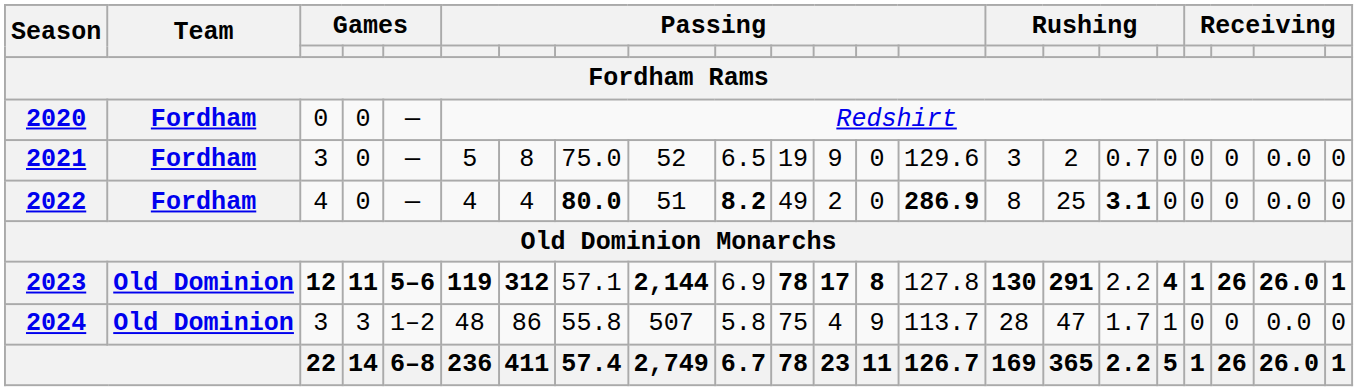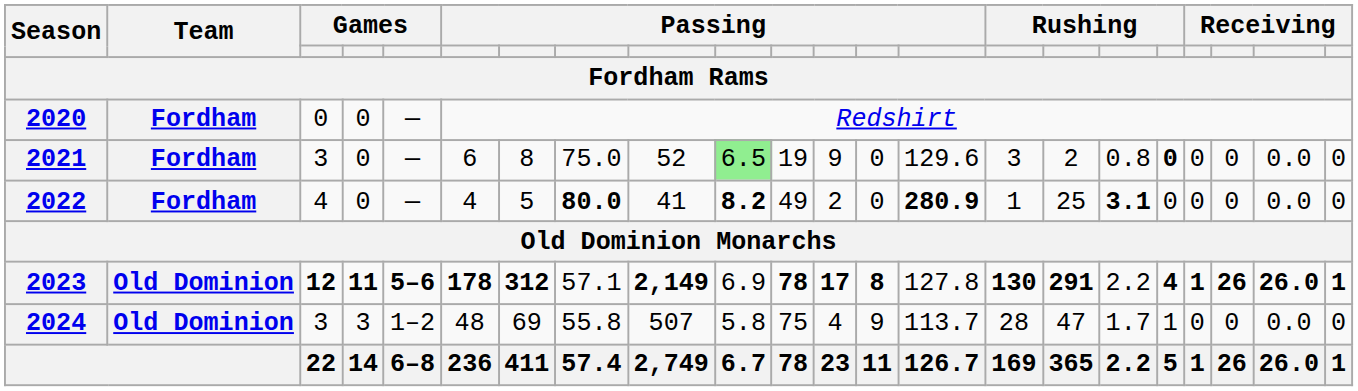(470, 160) 5 -> (470, 160) 6
(743, 160) no background -> (743, 160) lightgreen background
(1128, 160) 0.7 -> (1128, 160) 0.8
(1170, 160) normal -> (1170, 160) bold
(527, 201) 4 -> (527, 201) 5
(671, 201) 51 -> (671, 201) 41
(942, 201) 286.9 -> (942, 201) 280.9
(1014, 201) 8 -> (1014, 201) 1
(470, 283) 119 -> (470, 283) 178
(671, 283) 2,144 -> (671, 283) 2,149
(527, 324) 86 -> (527, 324) 69
